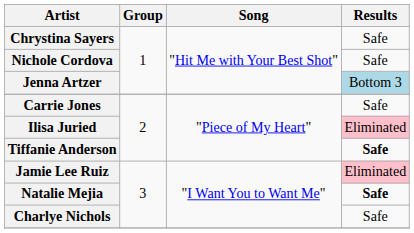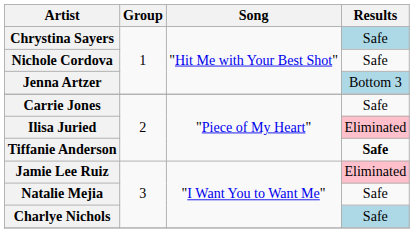(375, 37) no background -> (375, 37) lightblue background
(375, 194) bold -> (375, 194) normal
(375, 216) no background -> (375, 216) lightblue background
